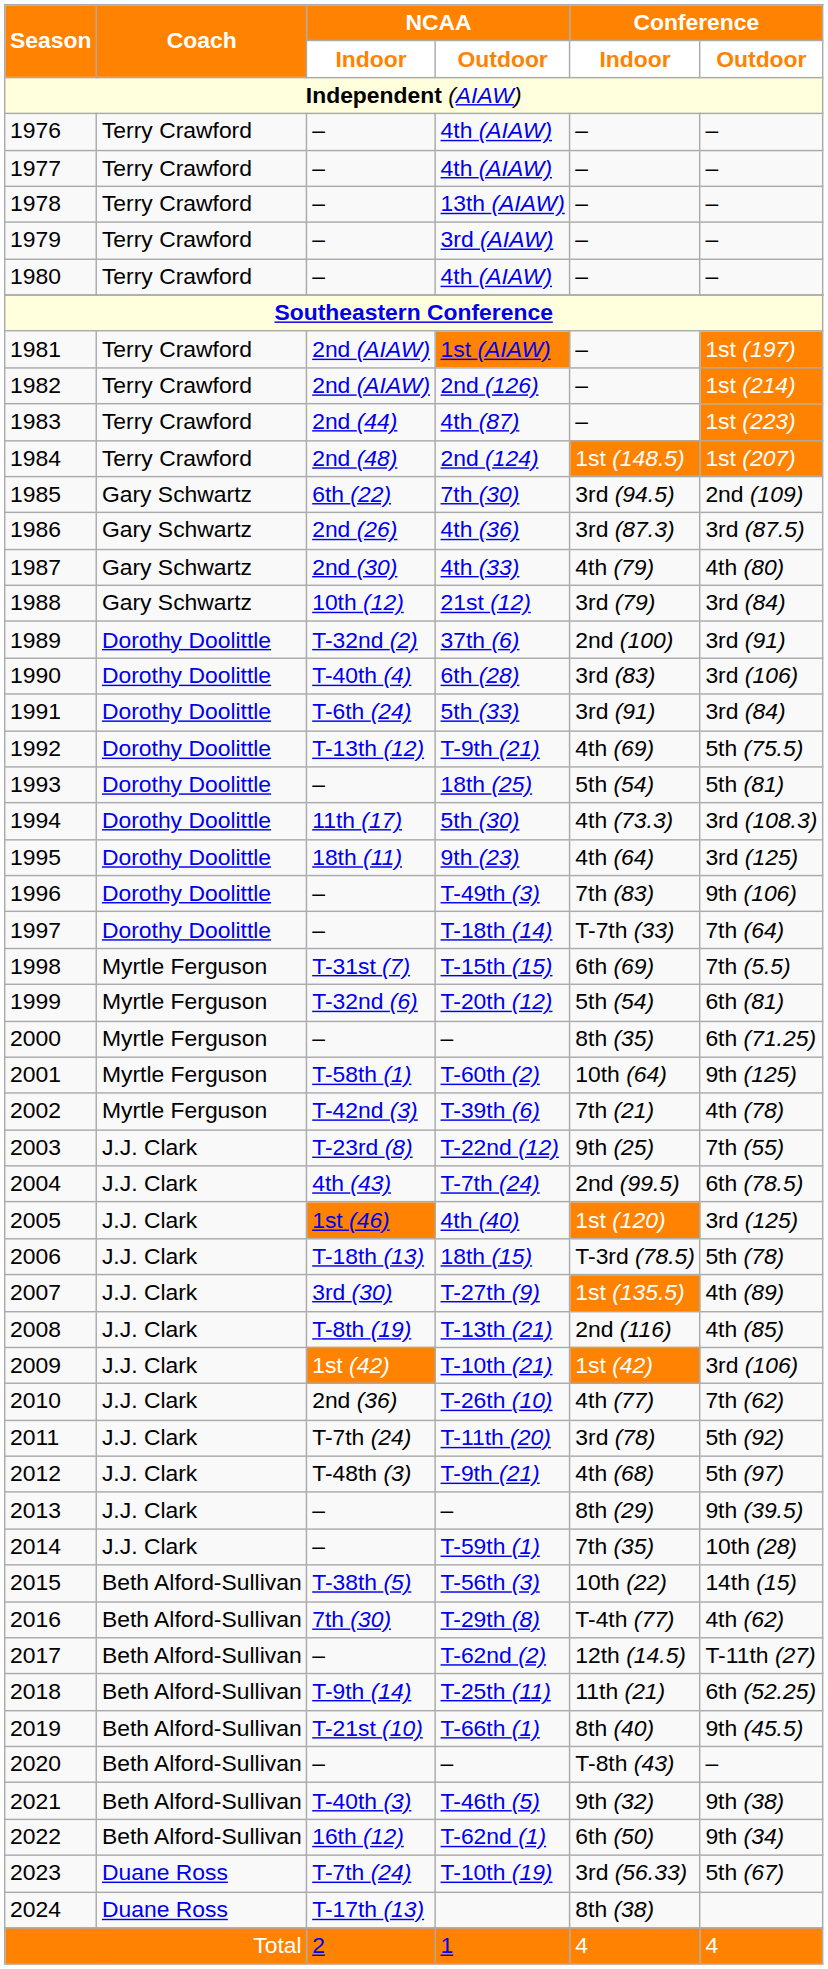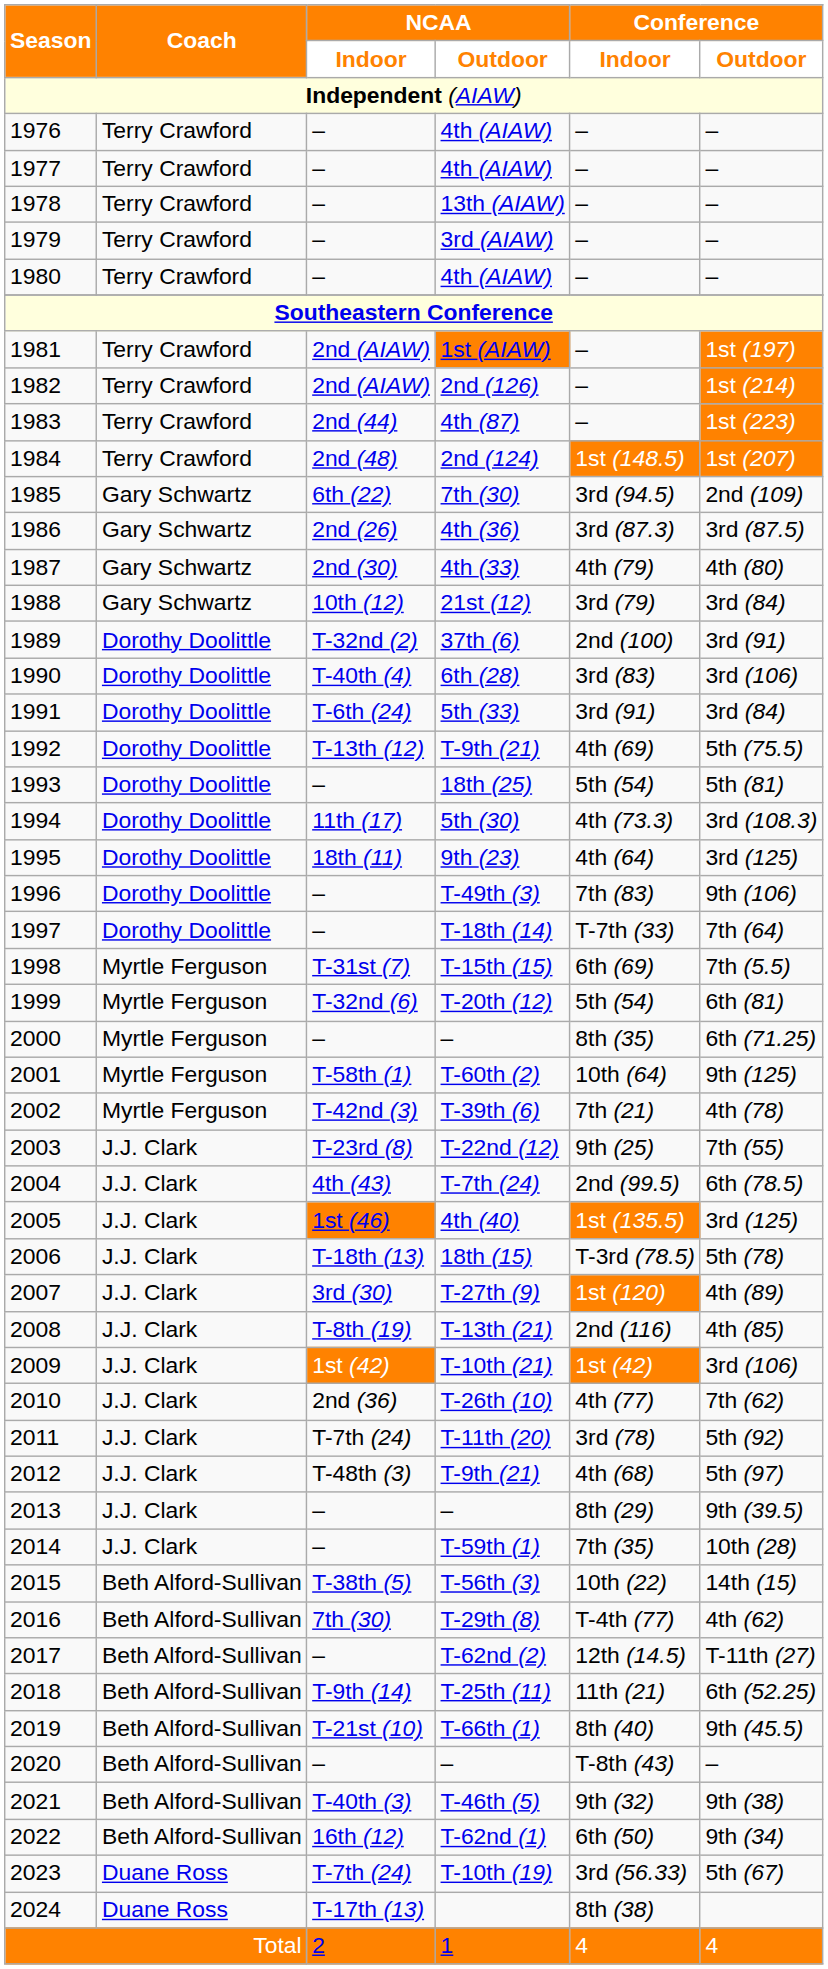(620, 1220) 1st (120) -> (630, 1220) 1st (135.5)
(630, 1292) 1st (135.5) -> (620, 1292) 1st (120)
